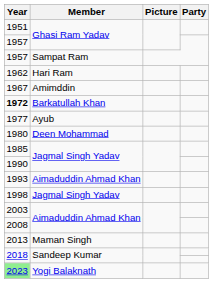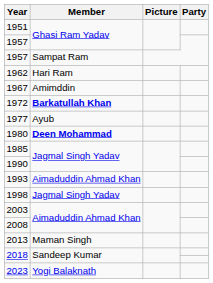(17, 103) bold -> (17, 103) normal
(69, 103) normal -> (72, 103) bold
(70, 133) normal -> (72, 133) bold
(17, 270) lightgreen background -> (17, 270) no background
